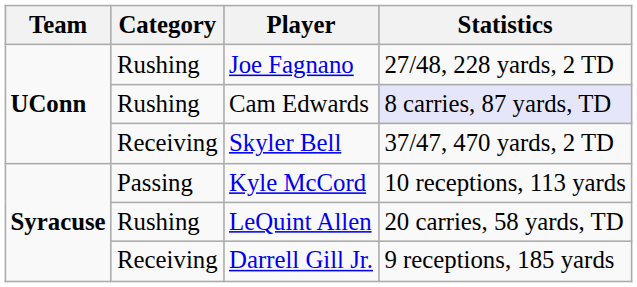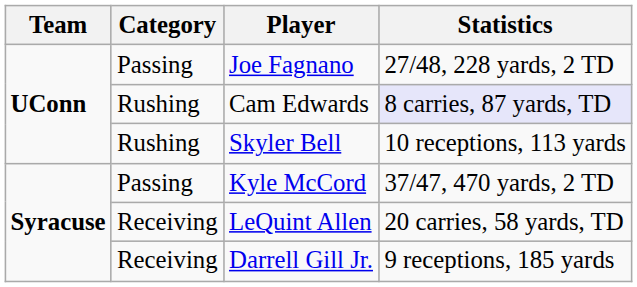(158, 64) Rushing -> (155, 64) Passing
(167, 142) Receiving -> (158, 142) Rushing
(499, 142) 37/47, 470 yards, 2 TD -> (505, 142) 10 receptions, 113 yards
(505, 182) 10 receptions, 113 yards -> (499, 182) 37/47, 470 yards, 2 TD
(158, 221) Rushing -> (167, 221) Receiving
